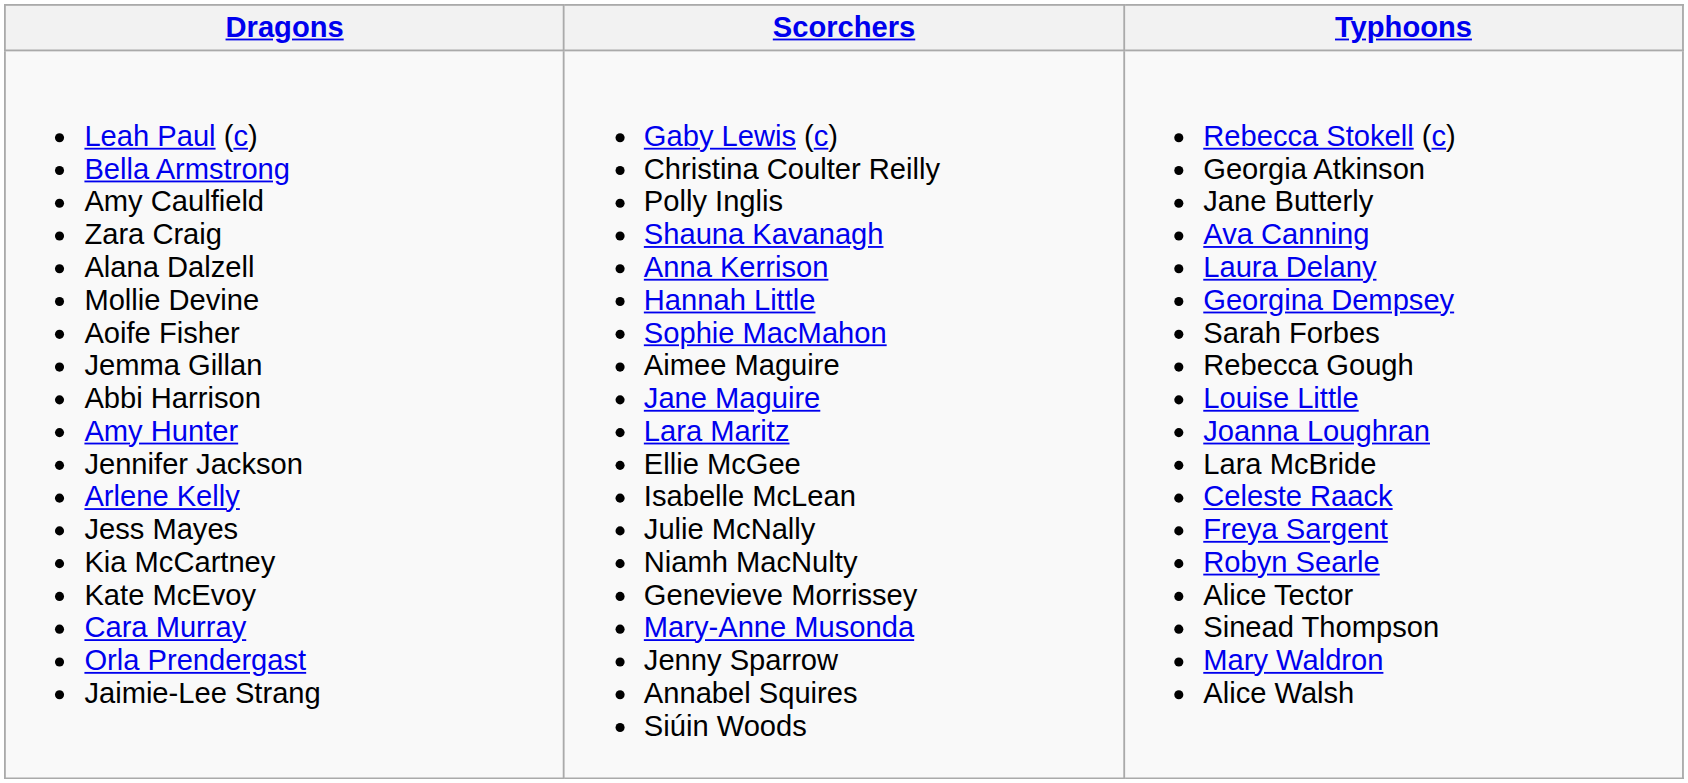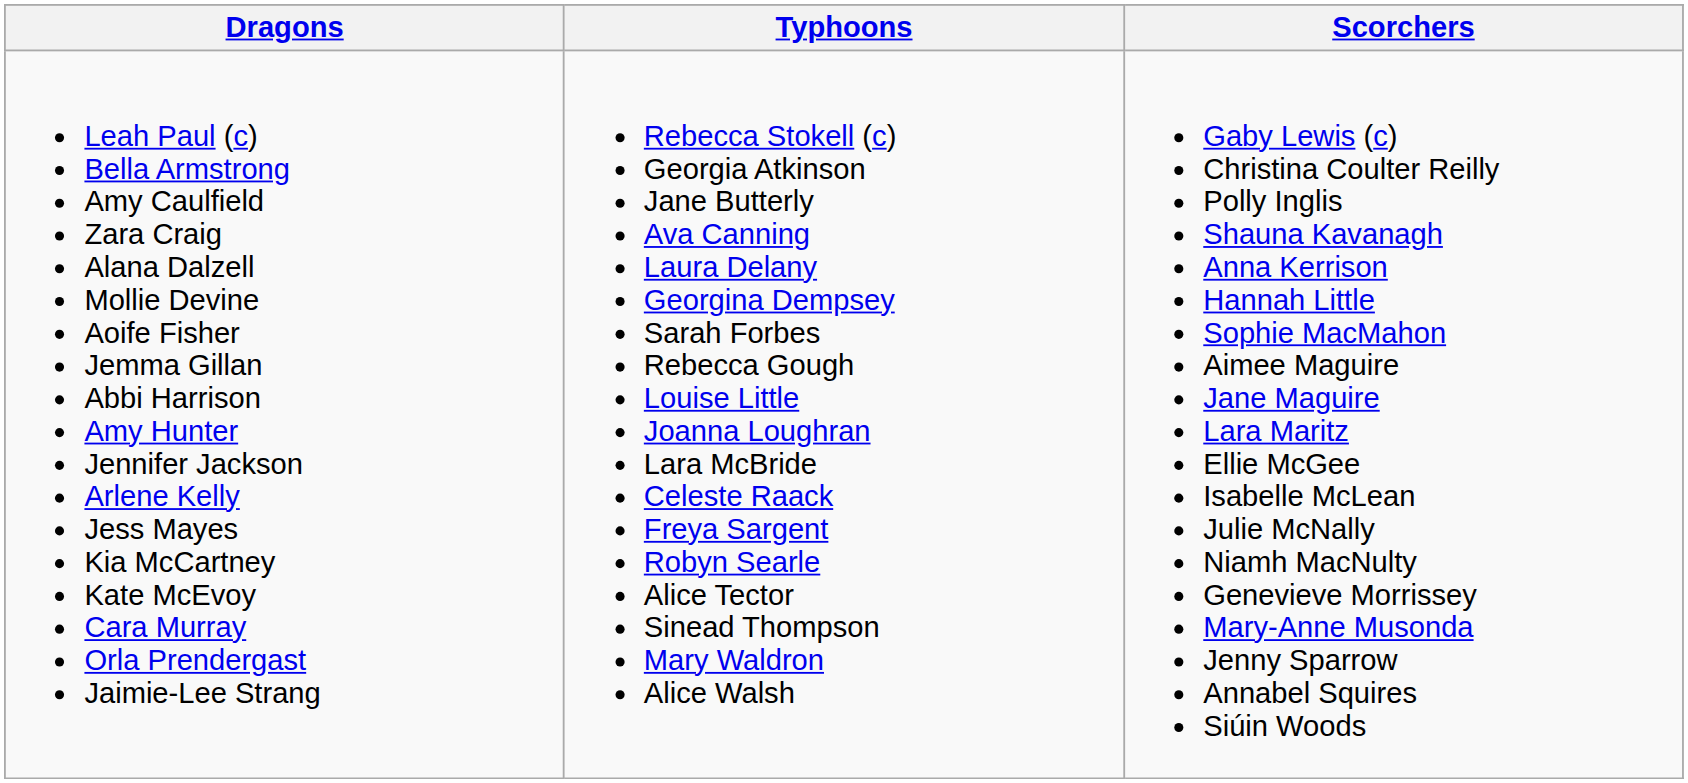columns swapped: (844, 27) <-> (1403, 27)
